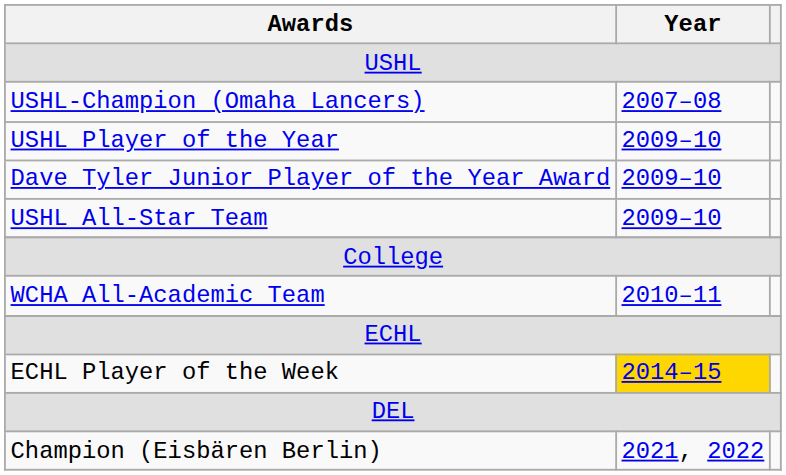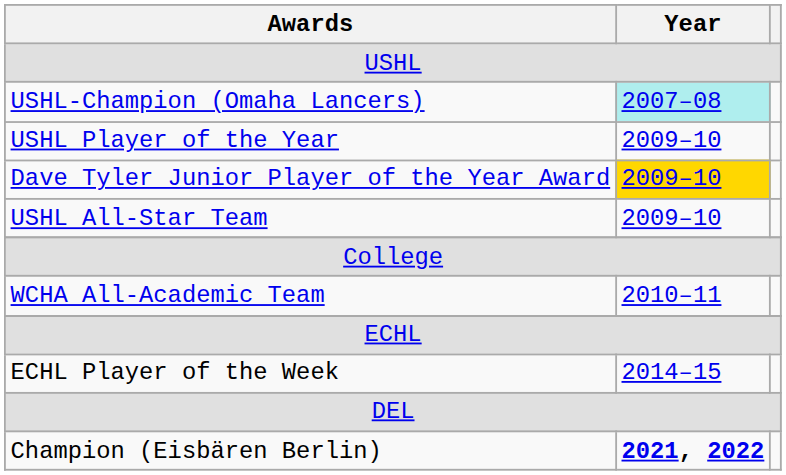(671, 102) no background -> (671, 102) paleturquoise background
(671, 179) no background -> (671, 179) gold background
(671, 373) gold background -> (671, 373) no background
(693, 451) normal -> (693, 451) bold
